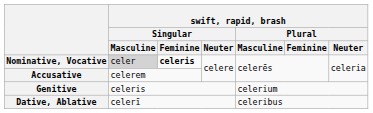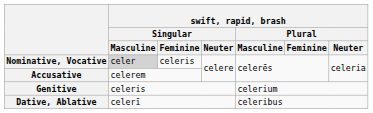(177, 61) bold -> (177, 61) normal
